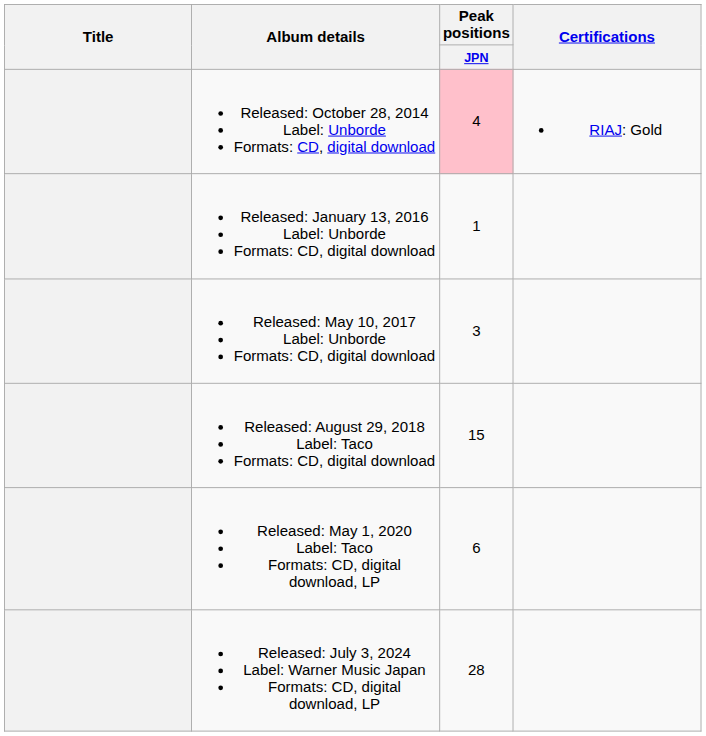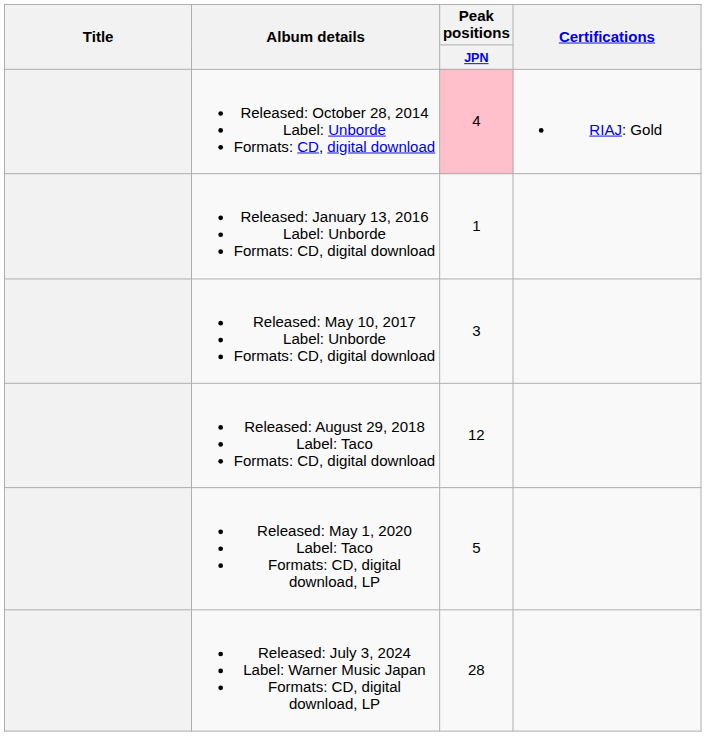(476, 435) 15 -> (476, 435) 12
(476, 548) 6 -> (476, 548) 5
